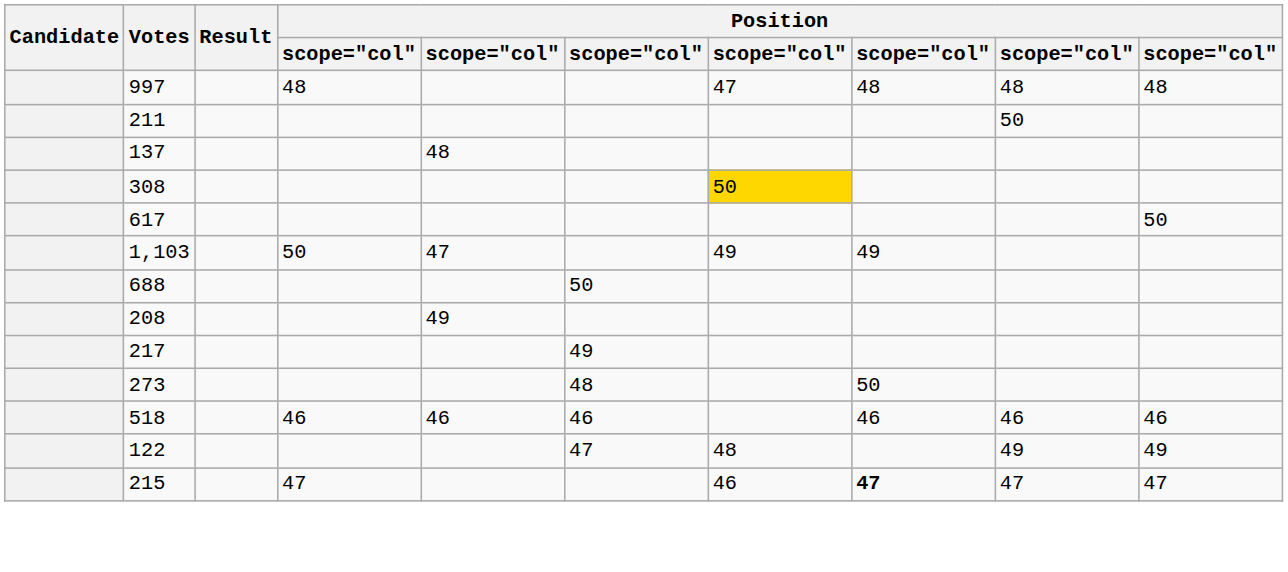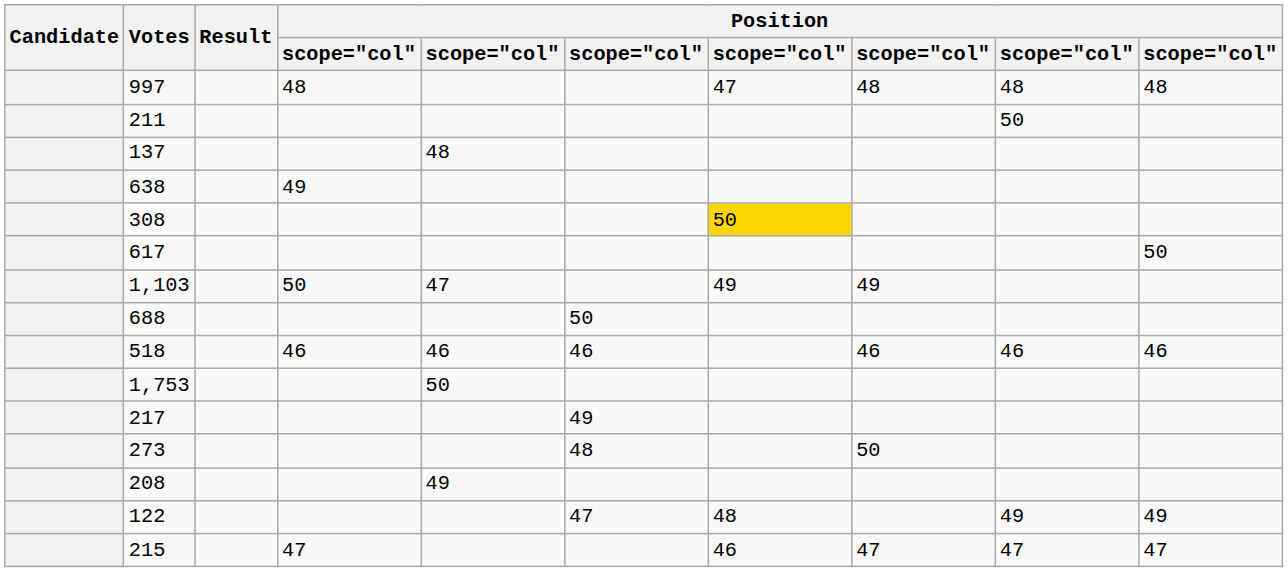+ row: (147, 187)
rows swapped: (147, 319) <-> (147, 418)
+ row: (159, 385)
(868, 484) bold -> (868, 550) normal
